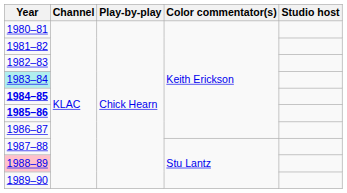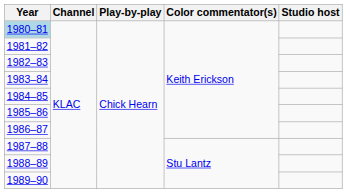(27, 29) no background -> (27, 29) lightblue background
(27, 79) paleturquoise background -> (27, 79) no background
(27, 96) bold -> (27, 96) normal
(27, 113) bold -> (27, 113) normal
(27, 163) pink background -> (27, 163) no background
